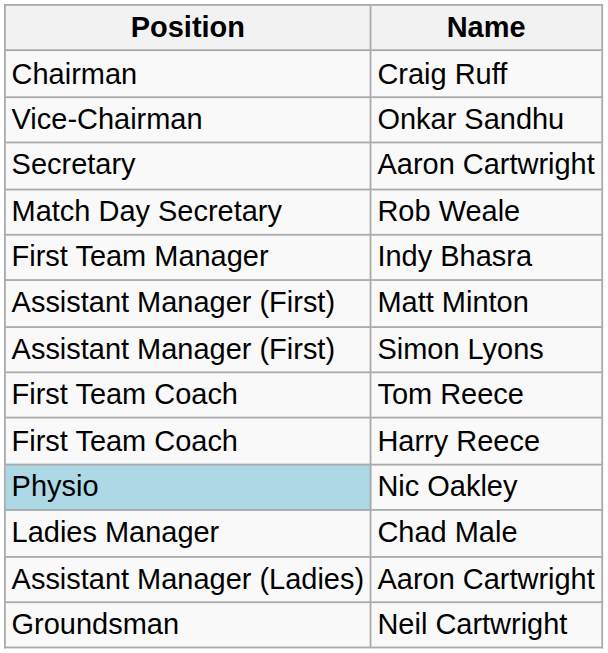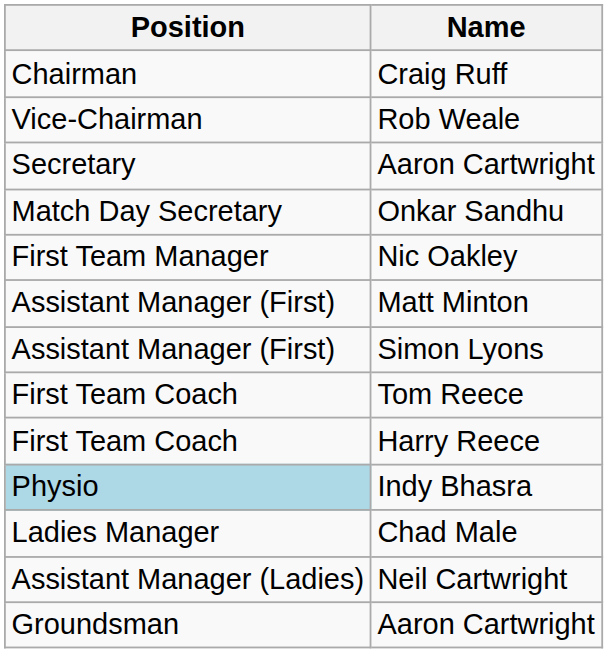(471, 119) Onkar Sandhu -> (449, 119) Rob Weale
(449, 211) Rob Weale -> (471, 211) Onkar Sandhu
(455, 257) Indy Bhasra -> (447, 257) Nic Oakley
(447, 486) Nic Oakley -> (455, 486) Indy Bhasra
(486, 578) Aaron Cartwright -> (472, 578) Neil Cartwright
(472, 624) Neil Cartwright -> (486, 624) Aaron Cartwright
